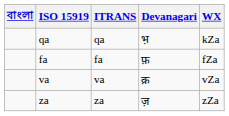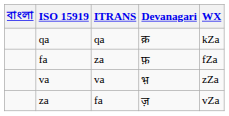(145, 39) भ़ -> (146, 39) क़
(98, 59) fa -> (99, 59) za
(146, 80) क़ -> (145, 80) भ़
(211, 79) vZa -> (210, 79) zZa
(99, 100) za -> (98, 100) fa
(210, 100) zZa -> (211, 100) vZa
